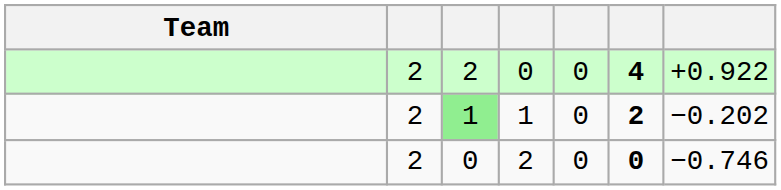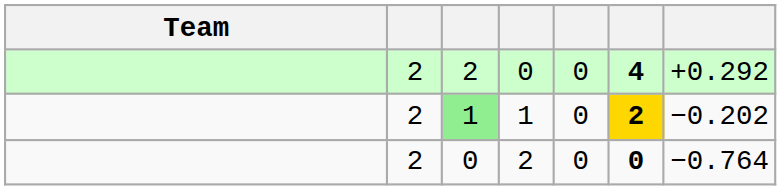(720, 72) +0.922 -> (720, 72) +0.292
(636, 117) no background -> (636, 117) gold background
(720, 162) −0.746 -> (720, 162) −0.764
